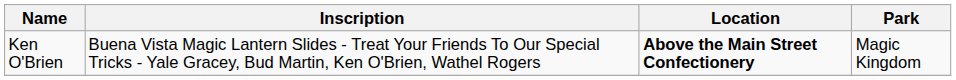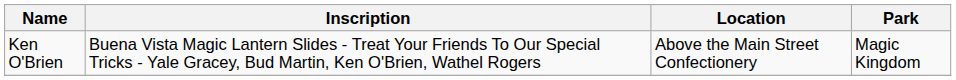(730, 53) bold -> (737, 53) normal
